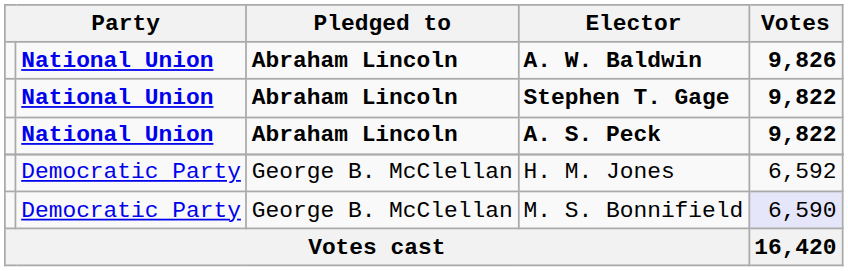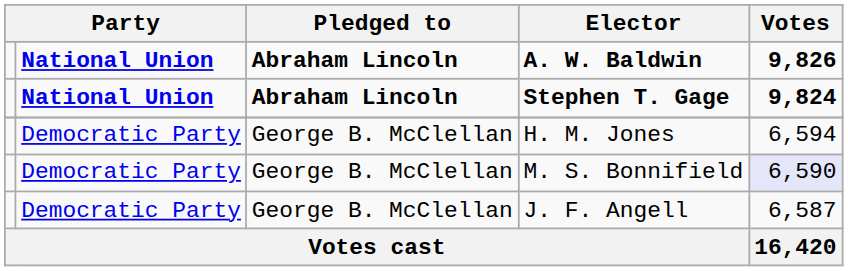(802, 98) 9,822 -> (802, 98) 9,824
- row: (592, 135)
(802, 173) 6,592 -> (802, 135) 6,594
+ row: (606, 210)
